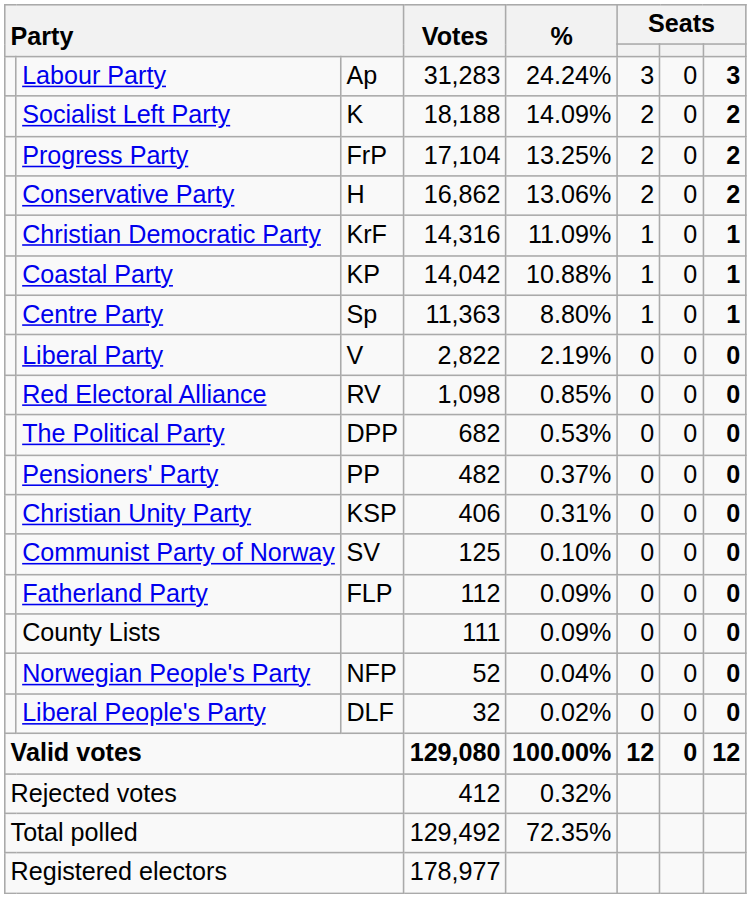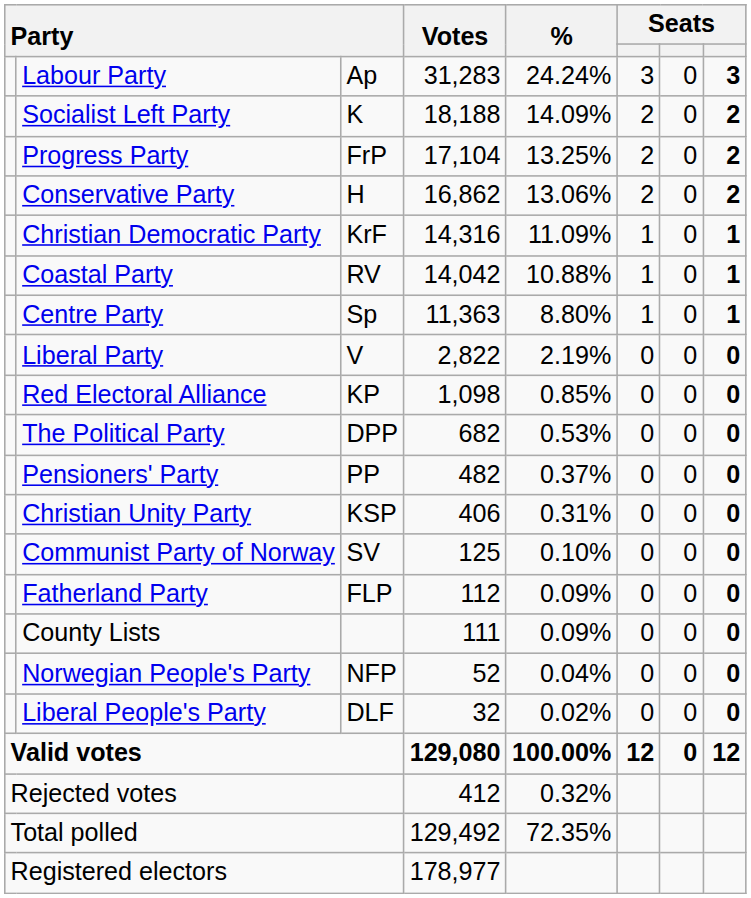(363, 275) KP -> (364, 275) RV
(364, 394) RV -> (363, 394) KP
